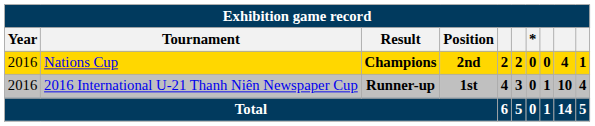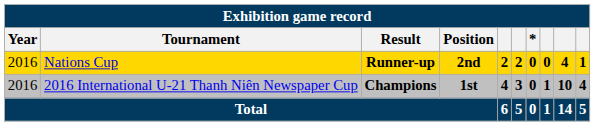(401, 62) Champions -> (401, 62) Runner-up
(401, 86) Runner-up -> (401, 86) Champions
